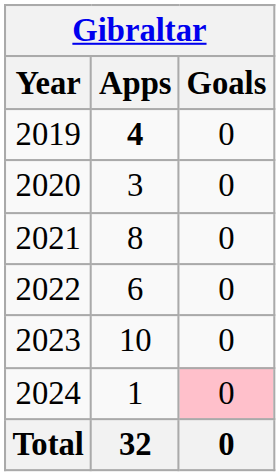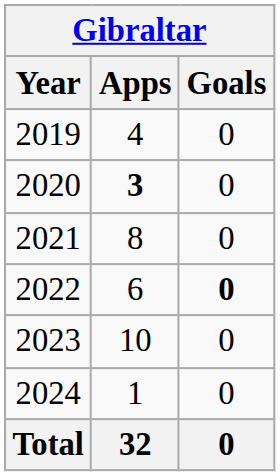(135, 133) bold -> (135, 133) normal
(135, 185) normal -> (135, 185) bold
(226, 289) normal -> (226, 289) bold
(226, 392) pink background -> (226, 392) no background
